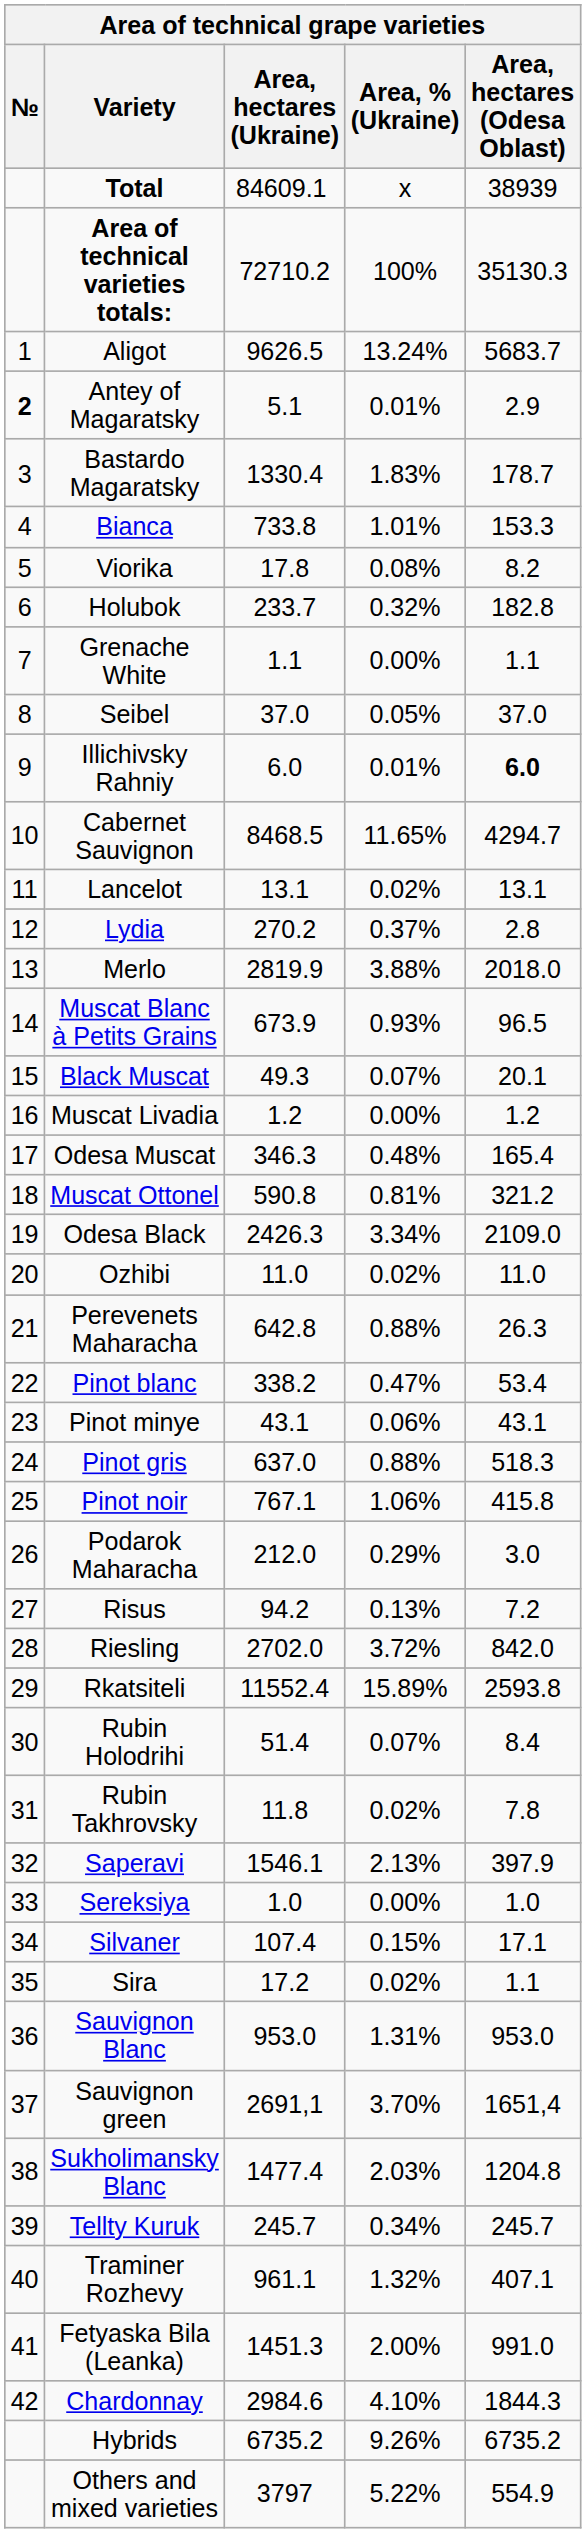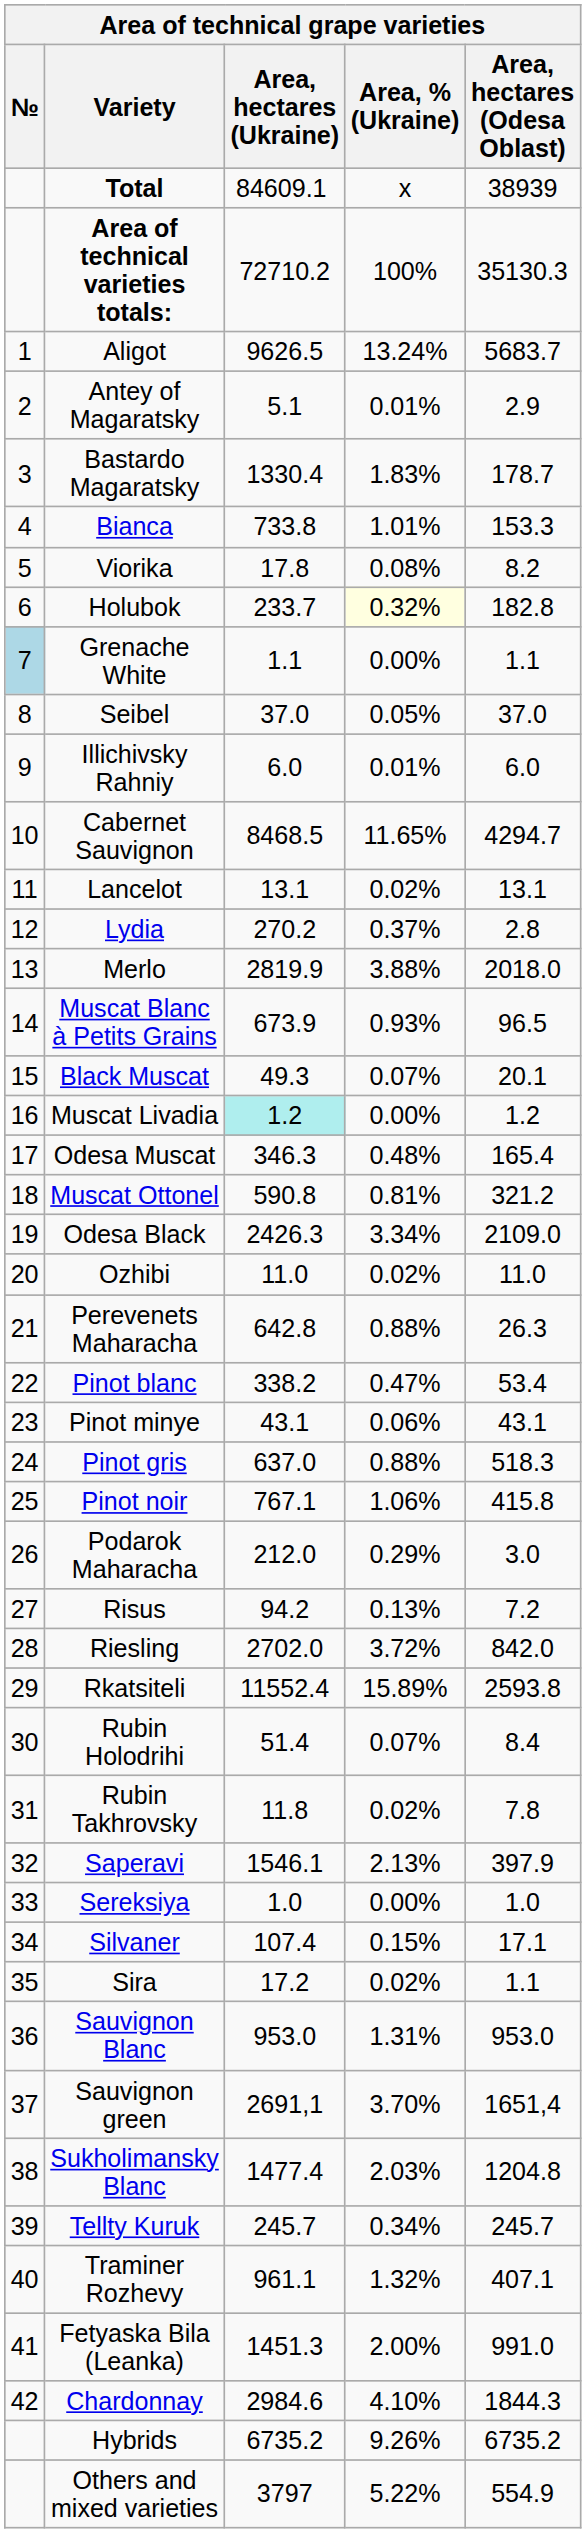(25, 406) bold -> (25, 406) normal
(405, 607) no background -> (405, 607) lightyellow background
(25, 660) no background -> (25, 660) lightblue background
(523, 768) bold -> (523, 768) normal
(285, 1116) no background -> (285, 1116) paleturquoise background
